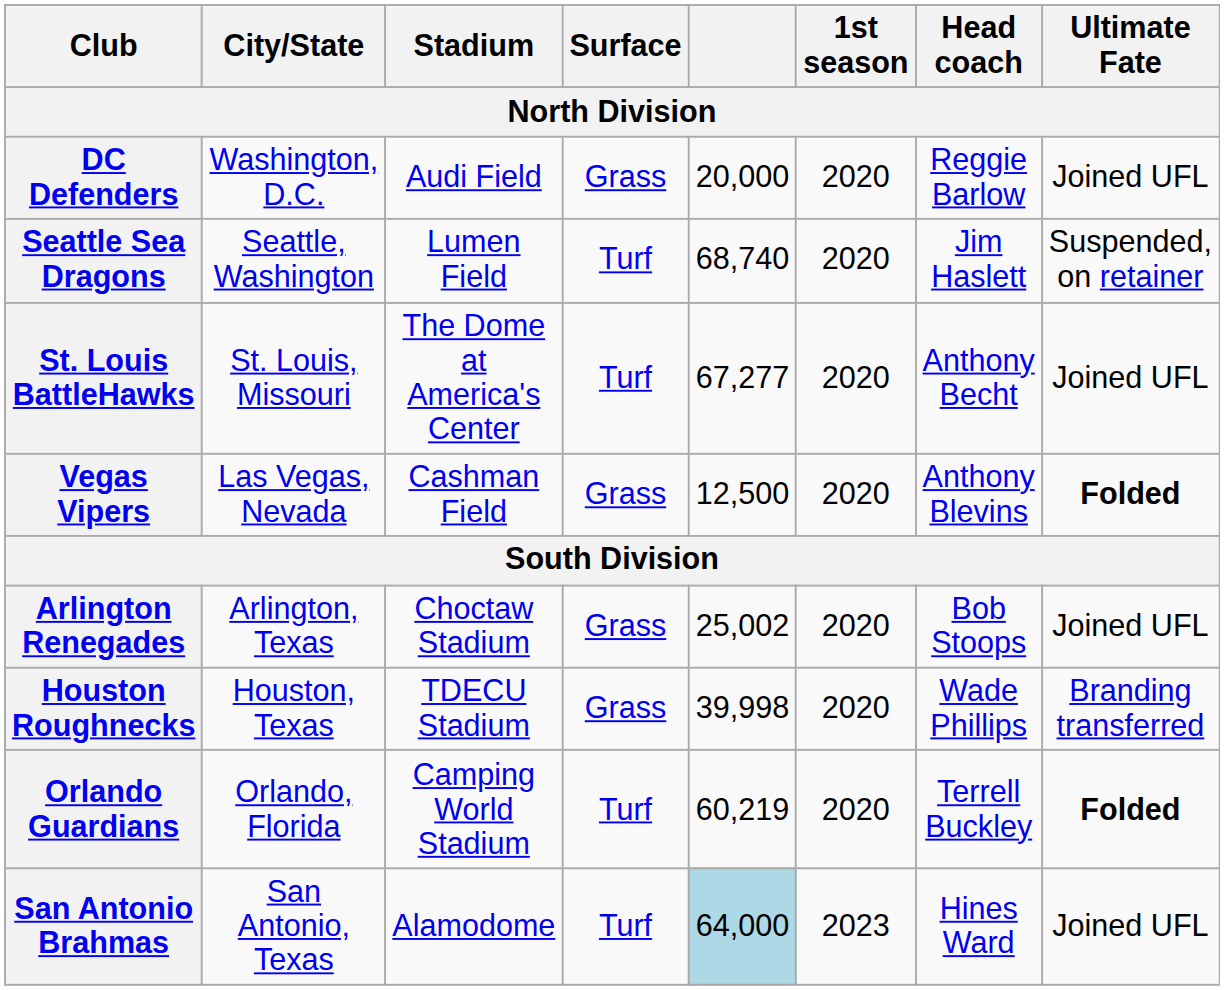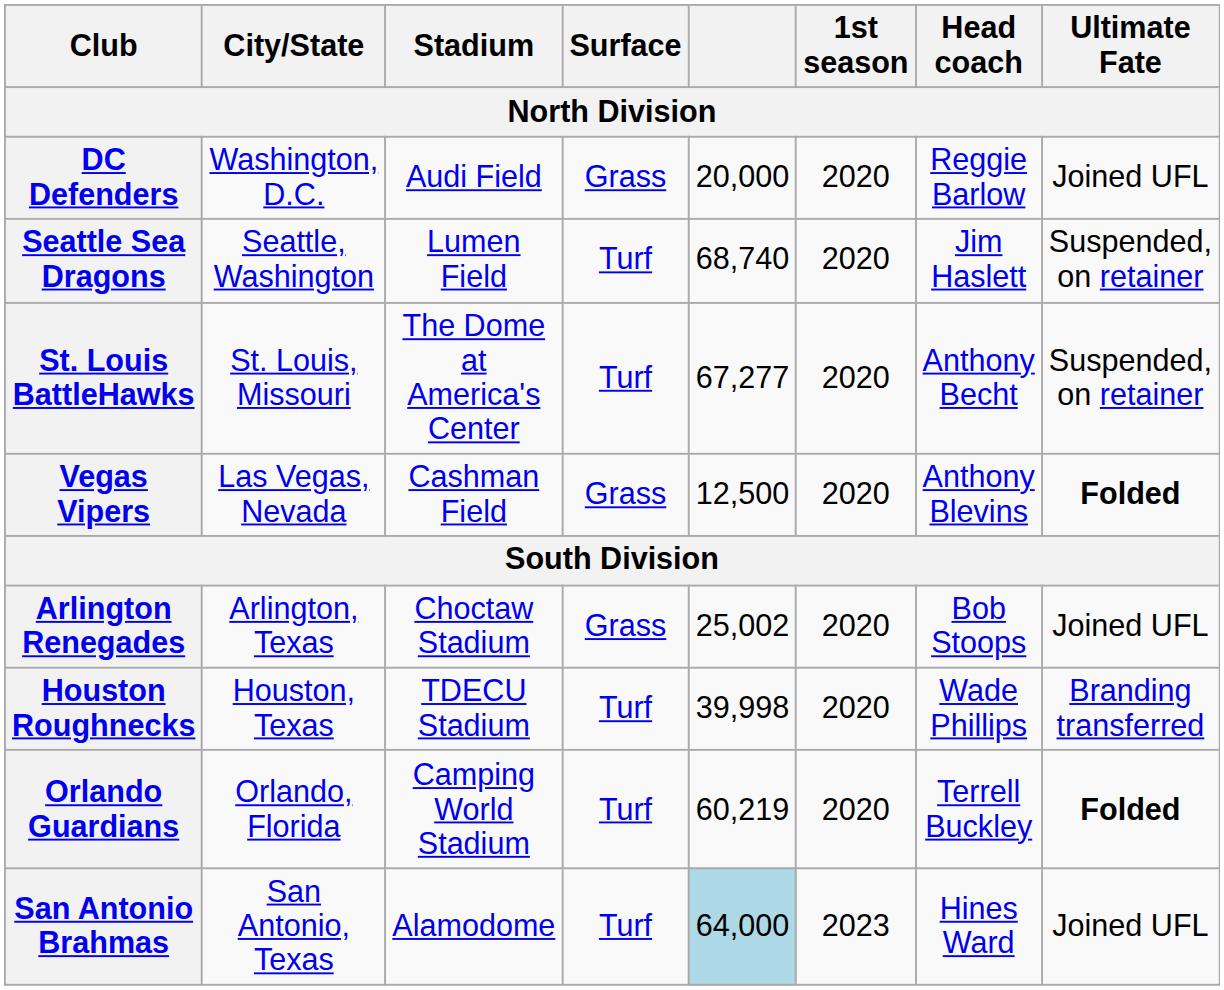(1130, 377) Joined UFL -> (1130, 377) Suspended, on retainer
(626, 708) Grass -> (626, 708) Turf
